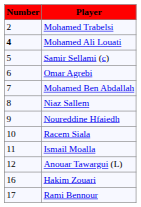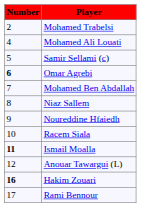(9, 42) bold -> (9, 42) normal
(9, 73) normal -> (9, 73) bold
(11, 149) normal -> (11, 149) bold
(11, 179) normal -> (11, 179) bold
